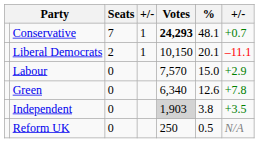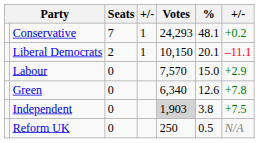(176, 33) bold -> (176, 33) normal
(236, 33) +0.7 -> (236, 33) +0.2
(236, 109) +3.5 -> (236, 109) +7.5
